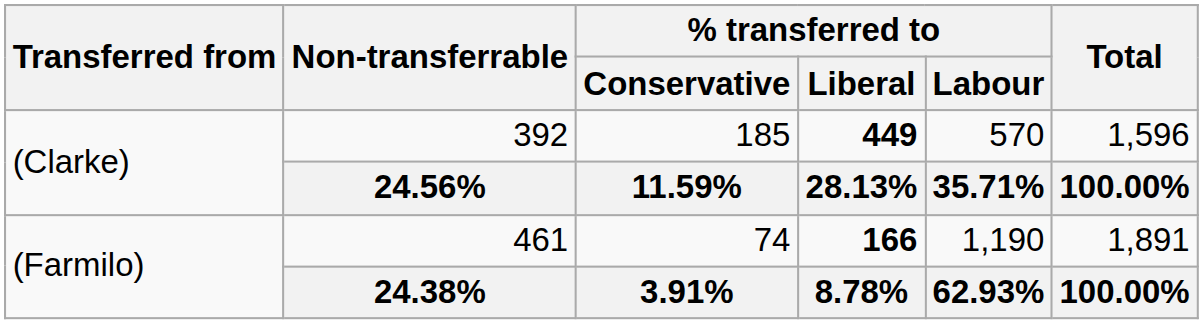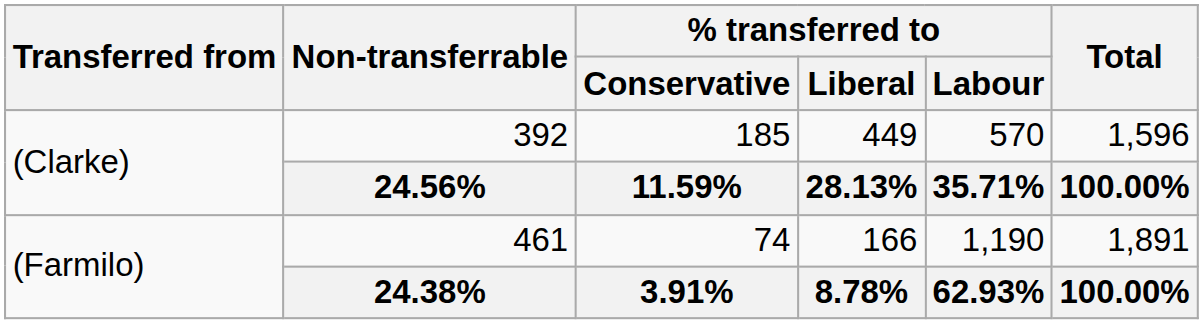(890, 135) bold -> (890, 135) normal
(890, 239) bold -> (890, 239) normal
